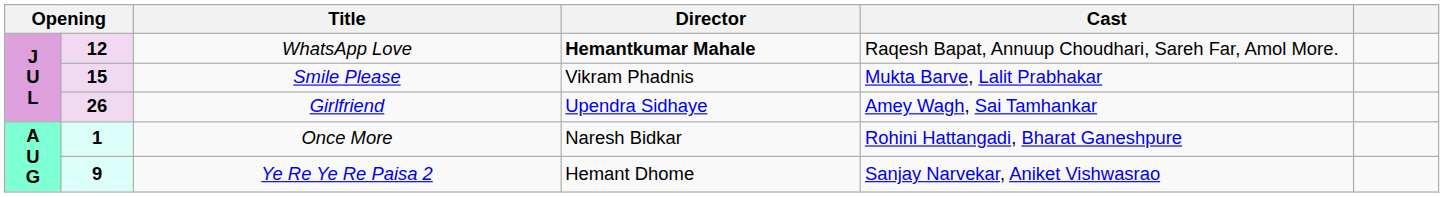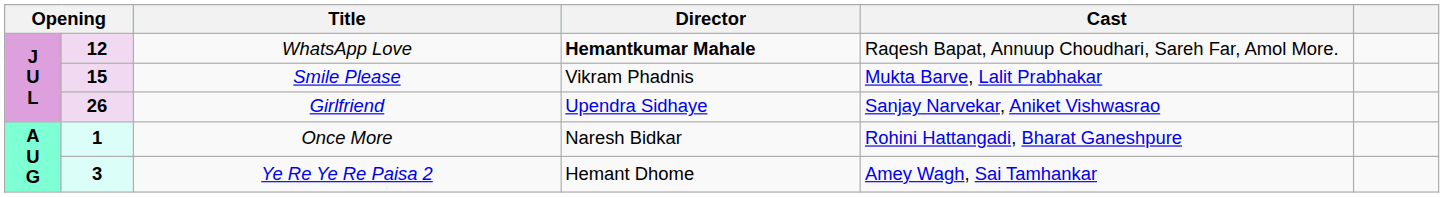(981, 106) Amey Wagh, Sai Tamhankar -> (1013, 106) Sanjay Narvekar, Aniket Vishwasrao
(97, 174) 9 -> (97, 174) 3
(1013, 174) Sanjay Narvekar, Aniket Vishwasrao -> (981, 174) Amey Wagh, Sai Tamhankar
